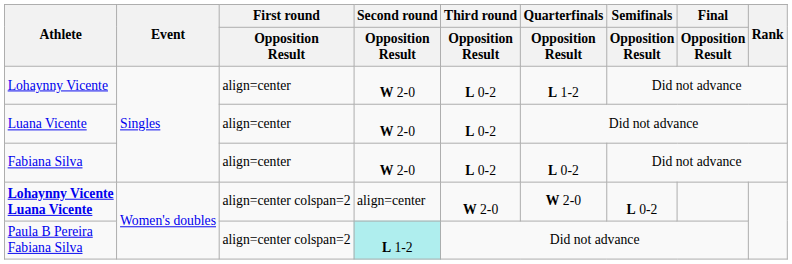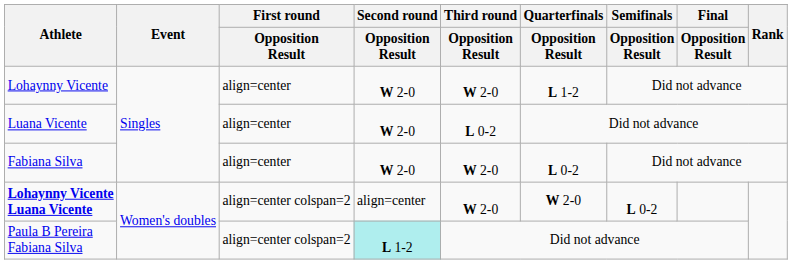(481, 93) L 0-2 -> (481, 93) W 2-0
(481, 171) L 0-2 -> (481, 171) W 2-0
